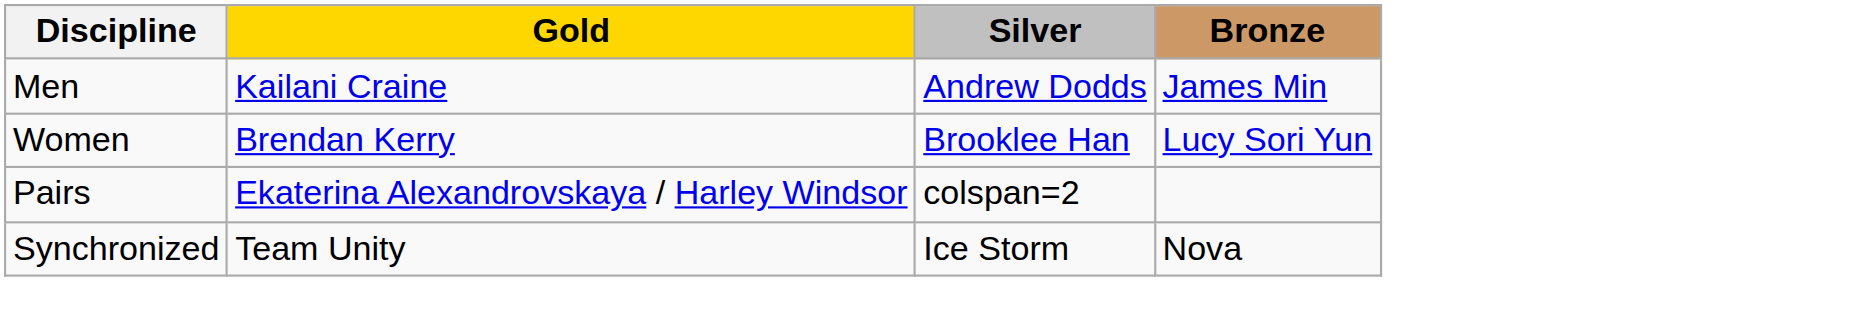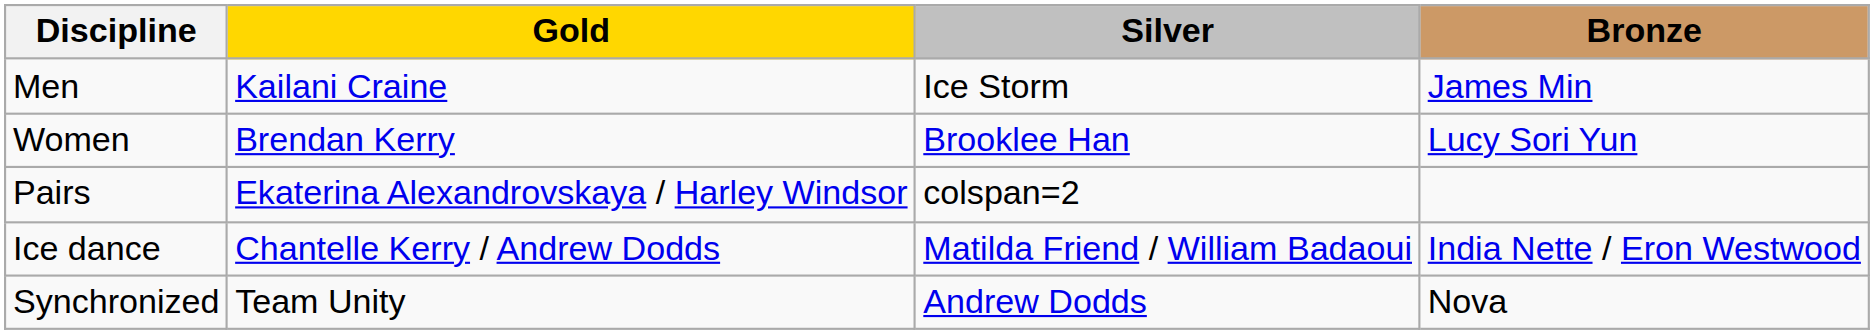(1035, 85) Andrew Dodds -> (996, 85) Ice Storm
+ row: (87, 247)
(996, 247) Ice Storm -> (1035, 301) Andrew Dodds
